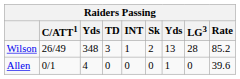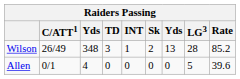(167, 65) 1 -> (167, 65) 0
(190, 65) 0 -> (190, 65) 5
